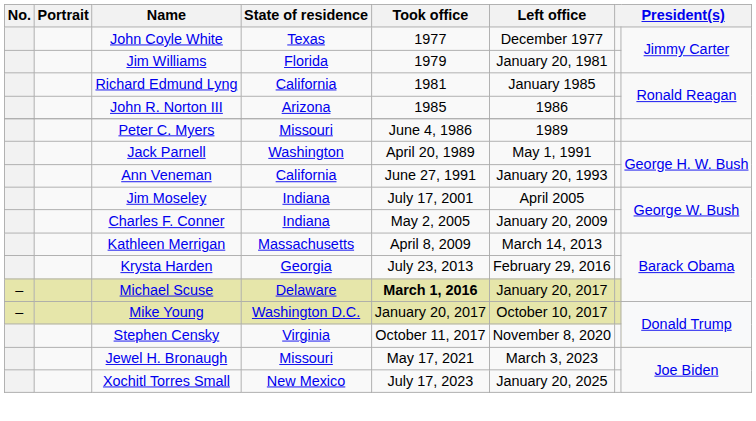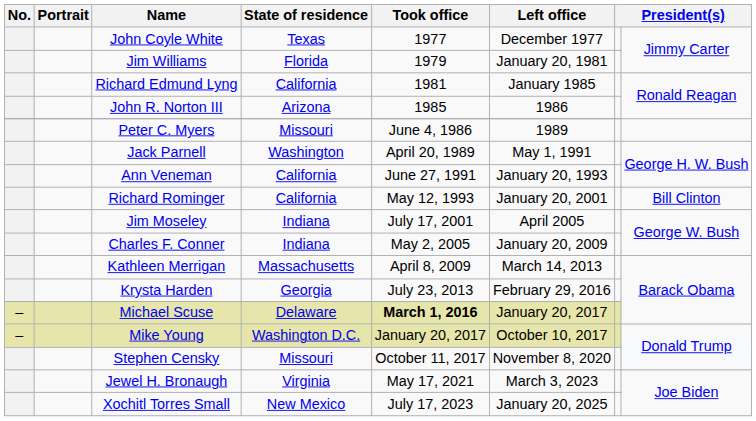+ row: (166, 198)
(306, 335) Virginia -> (306, 358) Missouri
(306, 358) Missouri -> (306, 381) Virginia
